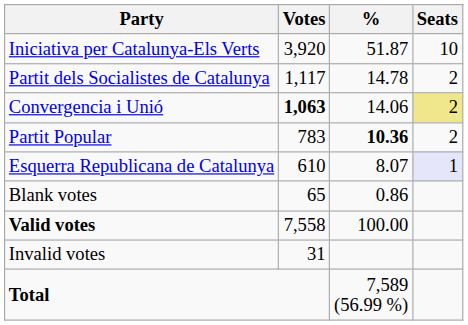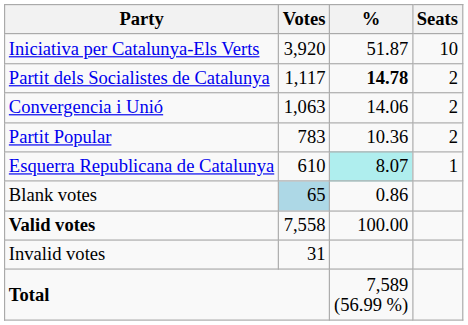(387, 78) normal -> (387, 78) bold
(305, 107) bold -> (305, 107) normal
(453, 107) khaki background -> (453, 107) no background
(387, 136) bold -> (387, 136) normal
(392, 166) no background -> (392, 166) paleturquoise background
(453, 166) lavender background -> (453, 166) no background
(316, 195) no background -> (316, 195) lightblue background
